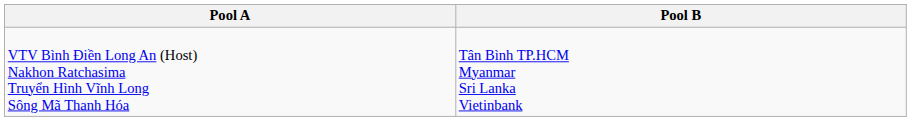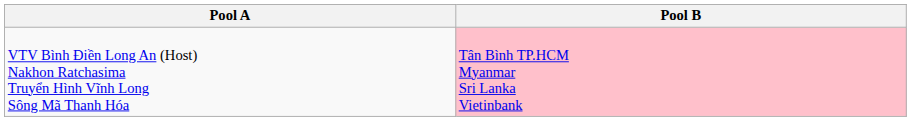(514, 80) no background -> (514, 80) pink background
